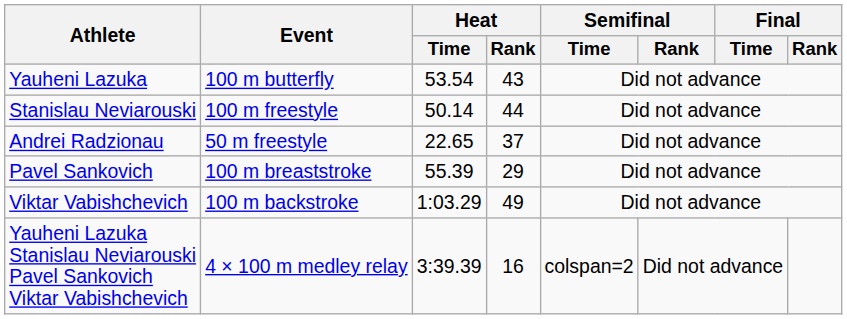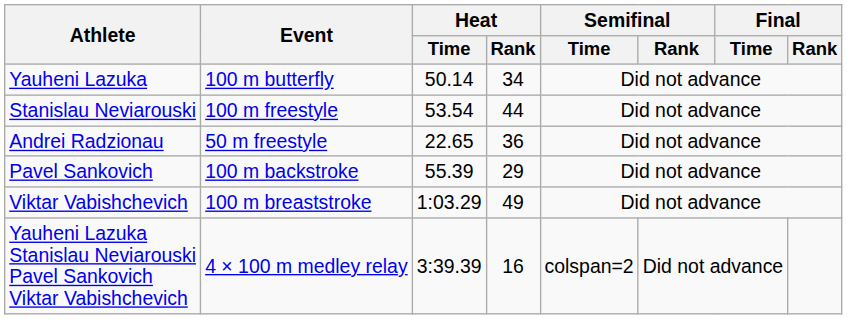(449, 80) 53.54 -> (449, 80) 50.14
(513, 80) 43 -> (513, 80) 34
(449, 111) 50.14 -> (449, 111) 53.54
(513, 142) 37 -> (513, 142) 36
(288, 172) 100 m breaststroke -> (282, 172) 100 m backstroke
(282, 203) 100 m backstroke -> (288, 203) 100 m breaststroke
